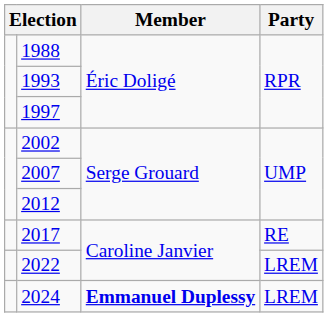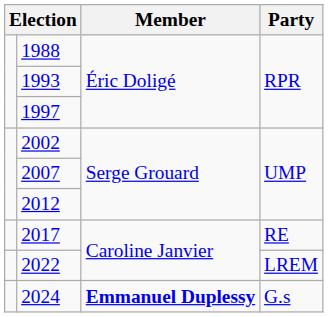(291, 296) LREM -> (277, 296) G.s
